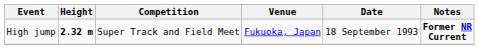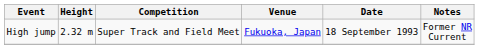(77, 32) bold -> (77, 32) normal
(447, 32) bold -> (447, 32) normal
